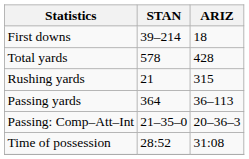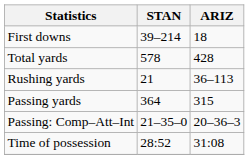(204, 79) 315 -> (213, 79) 36–113
(213, 100) 36–113 -> (204, 100) 315
